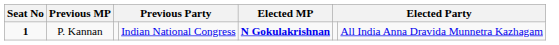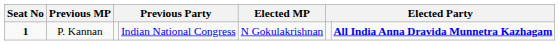(285, 31) bold -> (282, 31) normal
(442, 31) normal -> (443, 31) bold
